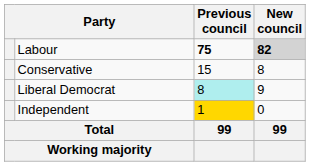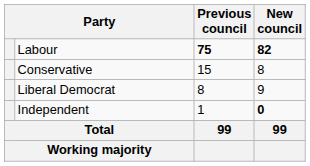(264, 49) lightgrey background -> (264, 49) no background
(201, 89) paleturquoise background -> (201, 89) no background
(201, 110) gold background -> (201, 110) no background
(261, 110) normal -> (261, 110) bold
